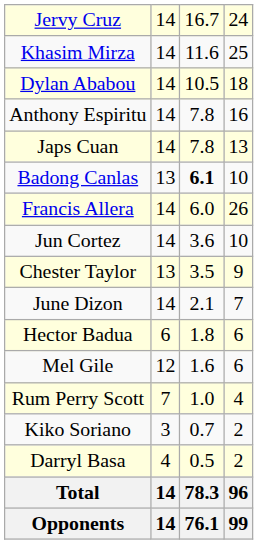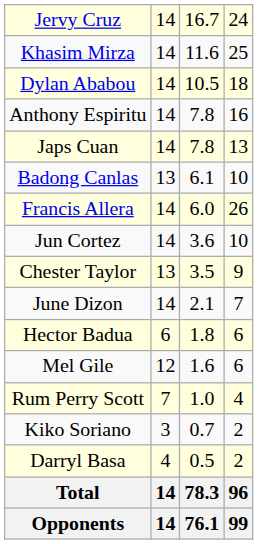(202, 177) bold -> (202, 177) normal
